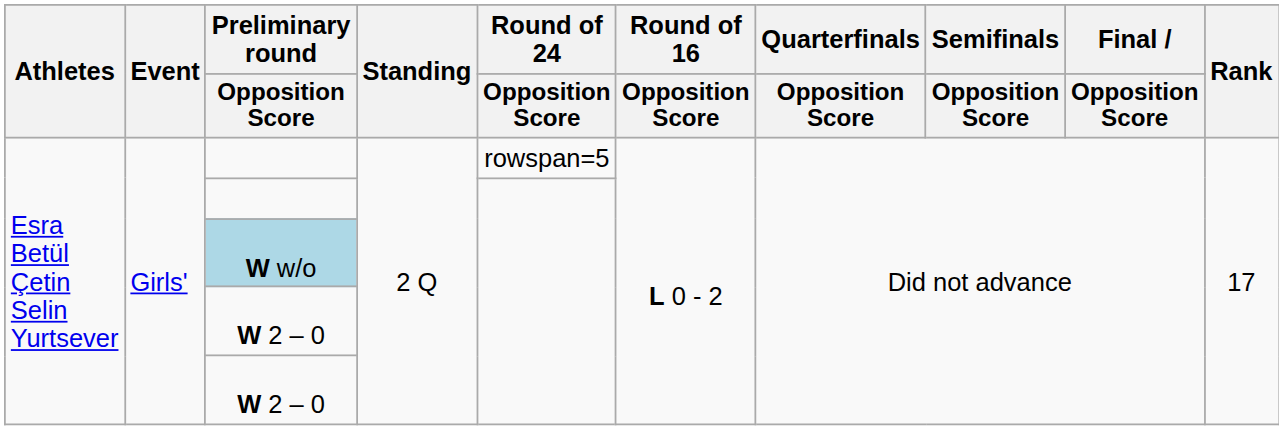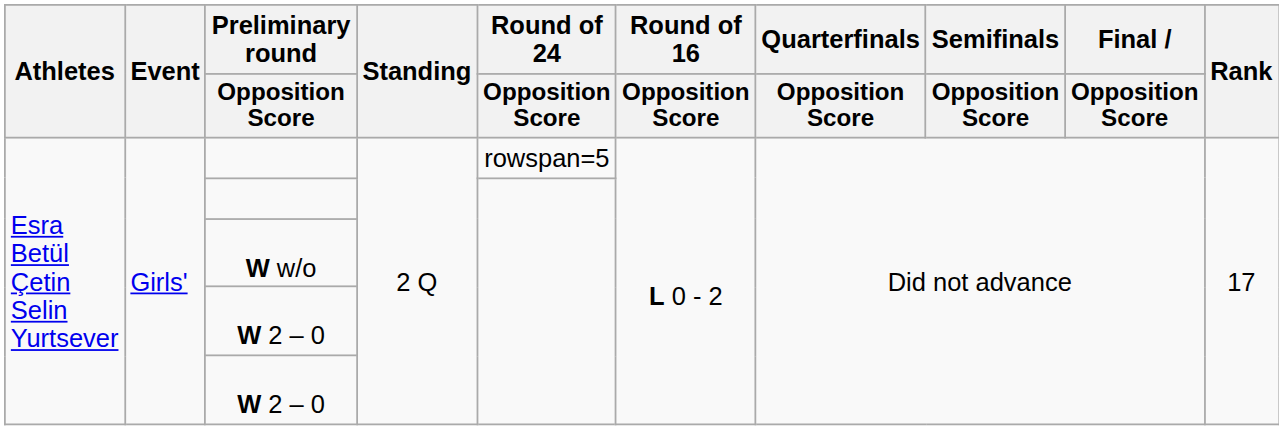(281, 267) lightblue background -> (281, 267) no background
